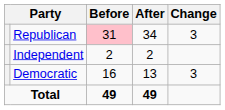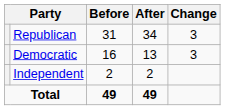(109, 34) pink background -> (109, 34) no background
rows swapped: (45, 74) <-> (48, 54)
